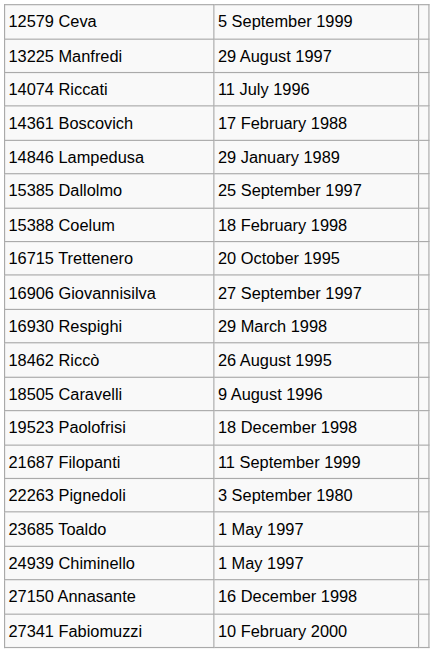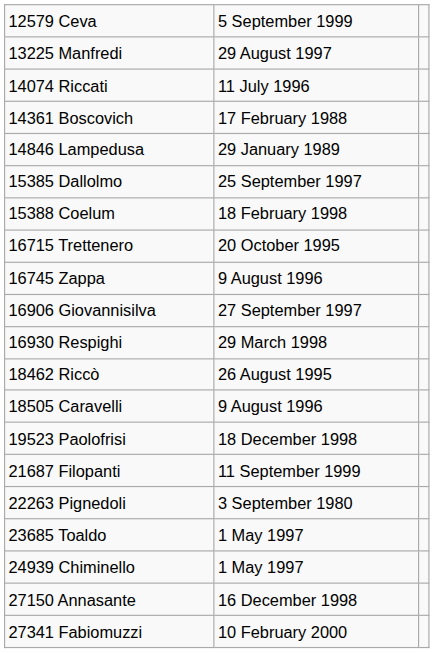+ row: (57, 278)
